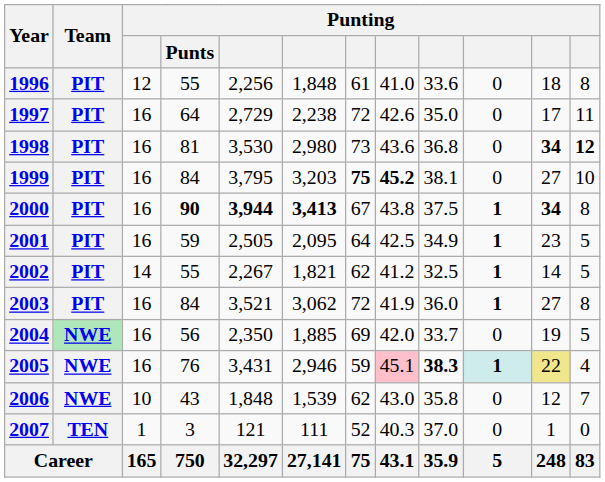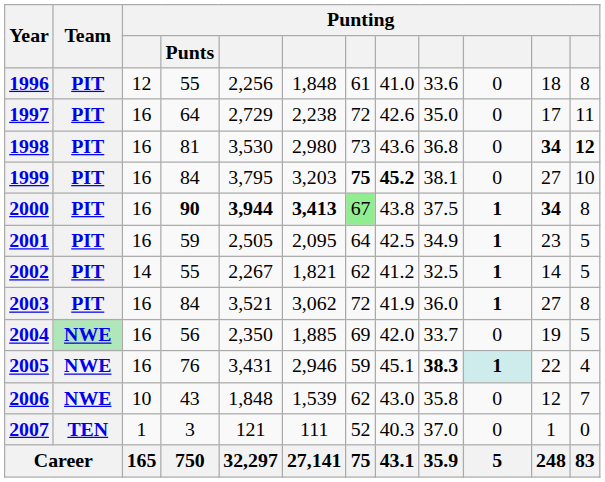(361, 209) no background -> (361, 209) lightgreen background
(397, 366) pink background -> (397, 366) no background
(551, 366) khaki background -> (551, 366) no background
